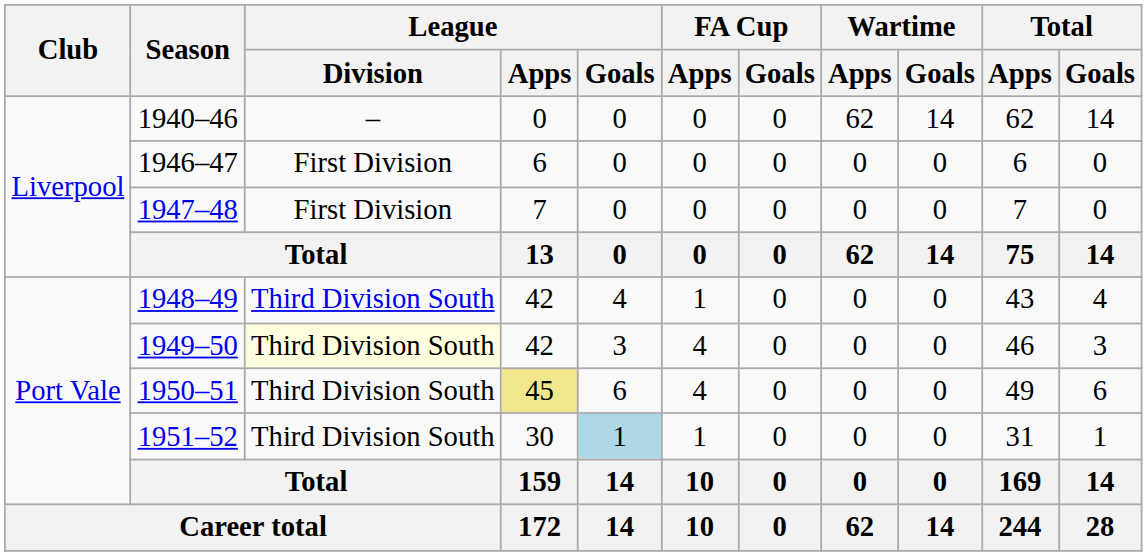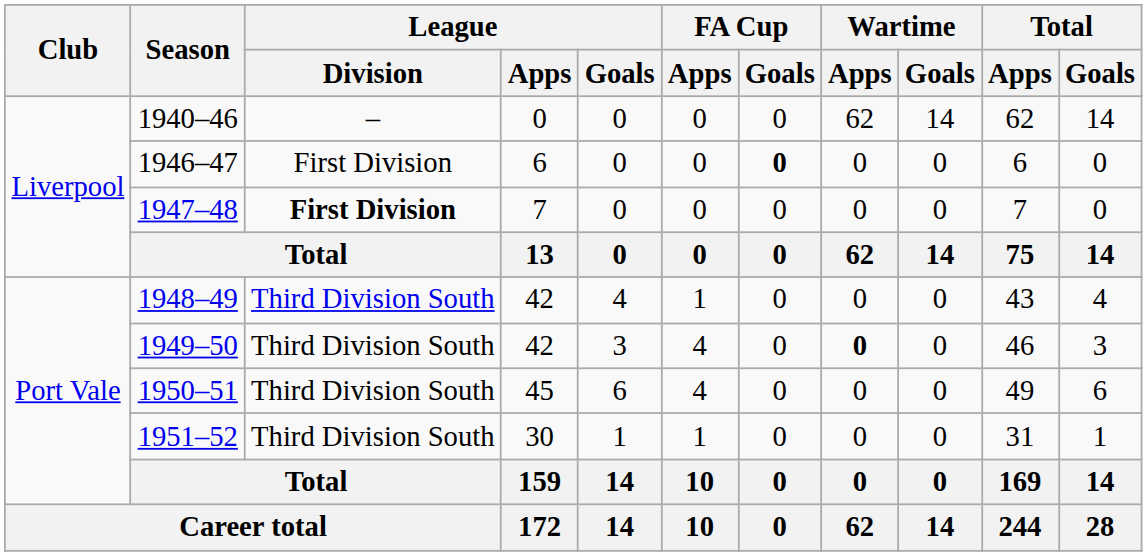(780, 163) normal -> (780, 163) bold
(373, 208) normal -> (373, 208) bold
(373, 345) lightyellow background -> (373, 345) no background
(860, 345) normal -> (860, 345) bold
(540, 390) khaki background -> (540, 390) no background
(620, 436) lightblue background -> (620, 436) no background
